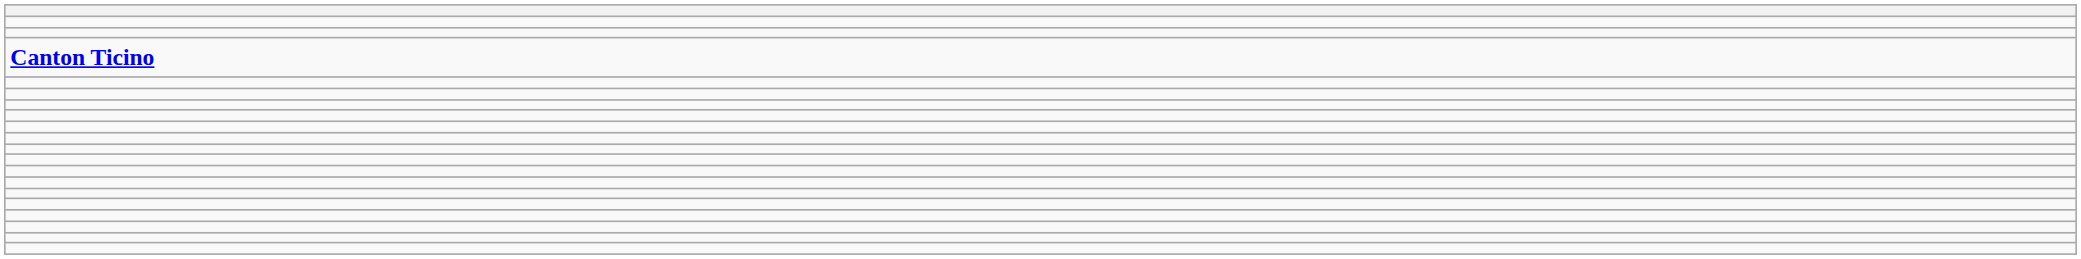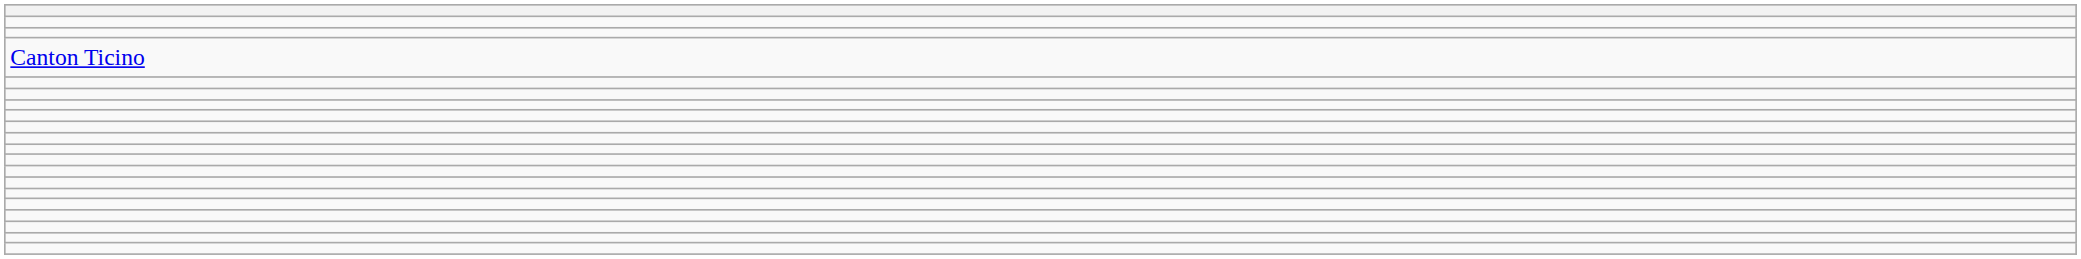(82, 57) bold -> (78, 57) normal
